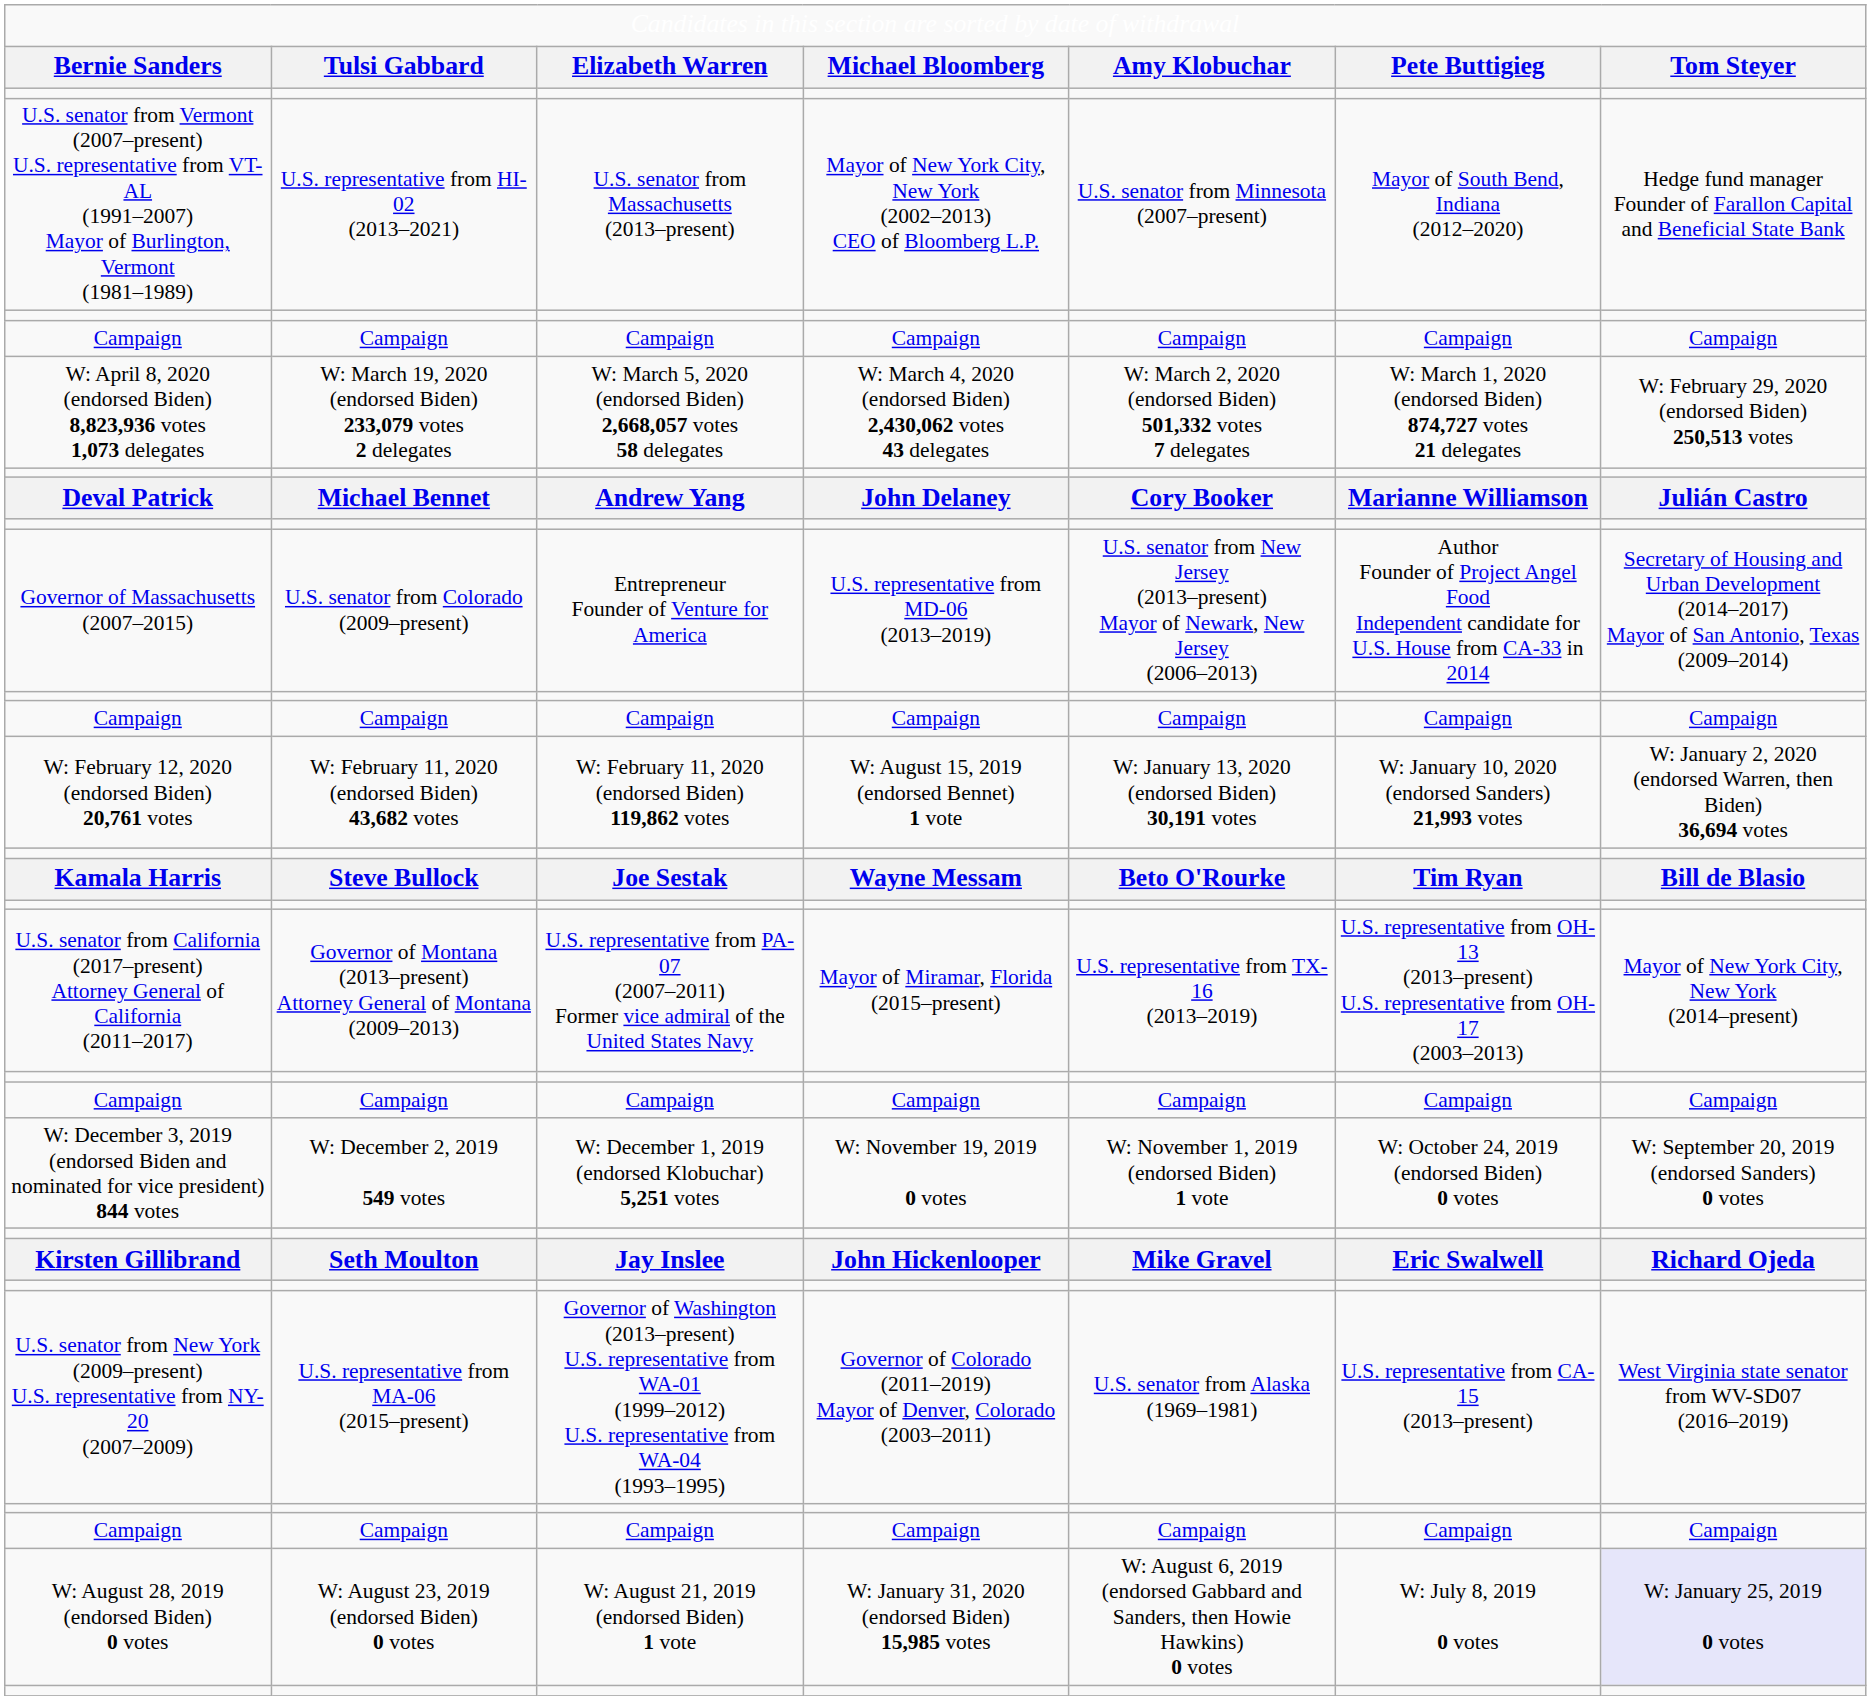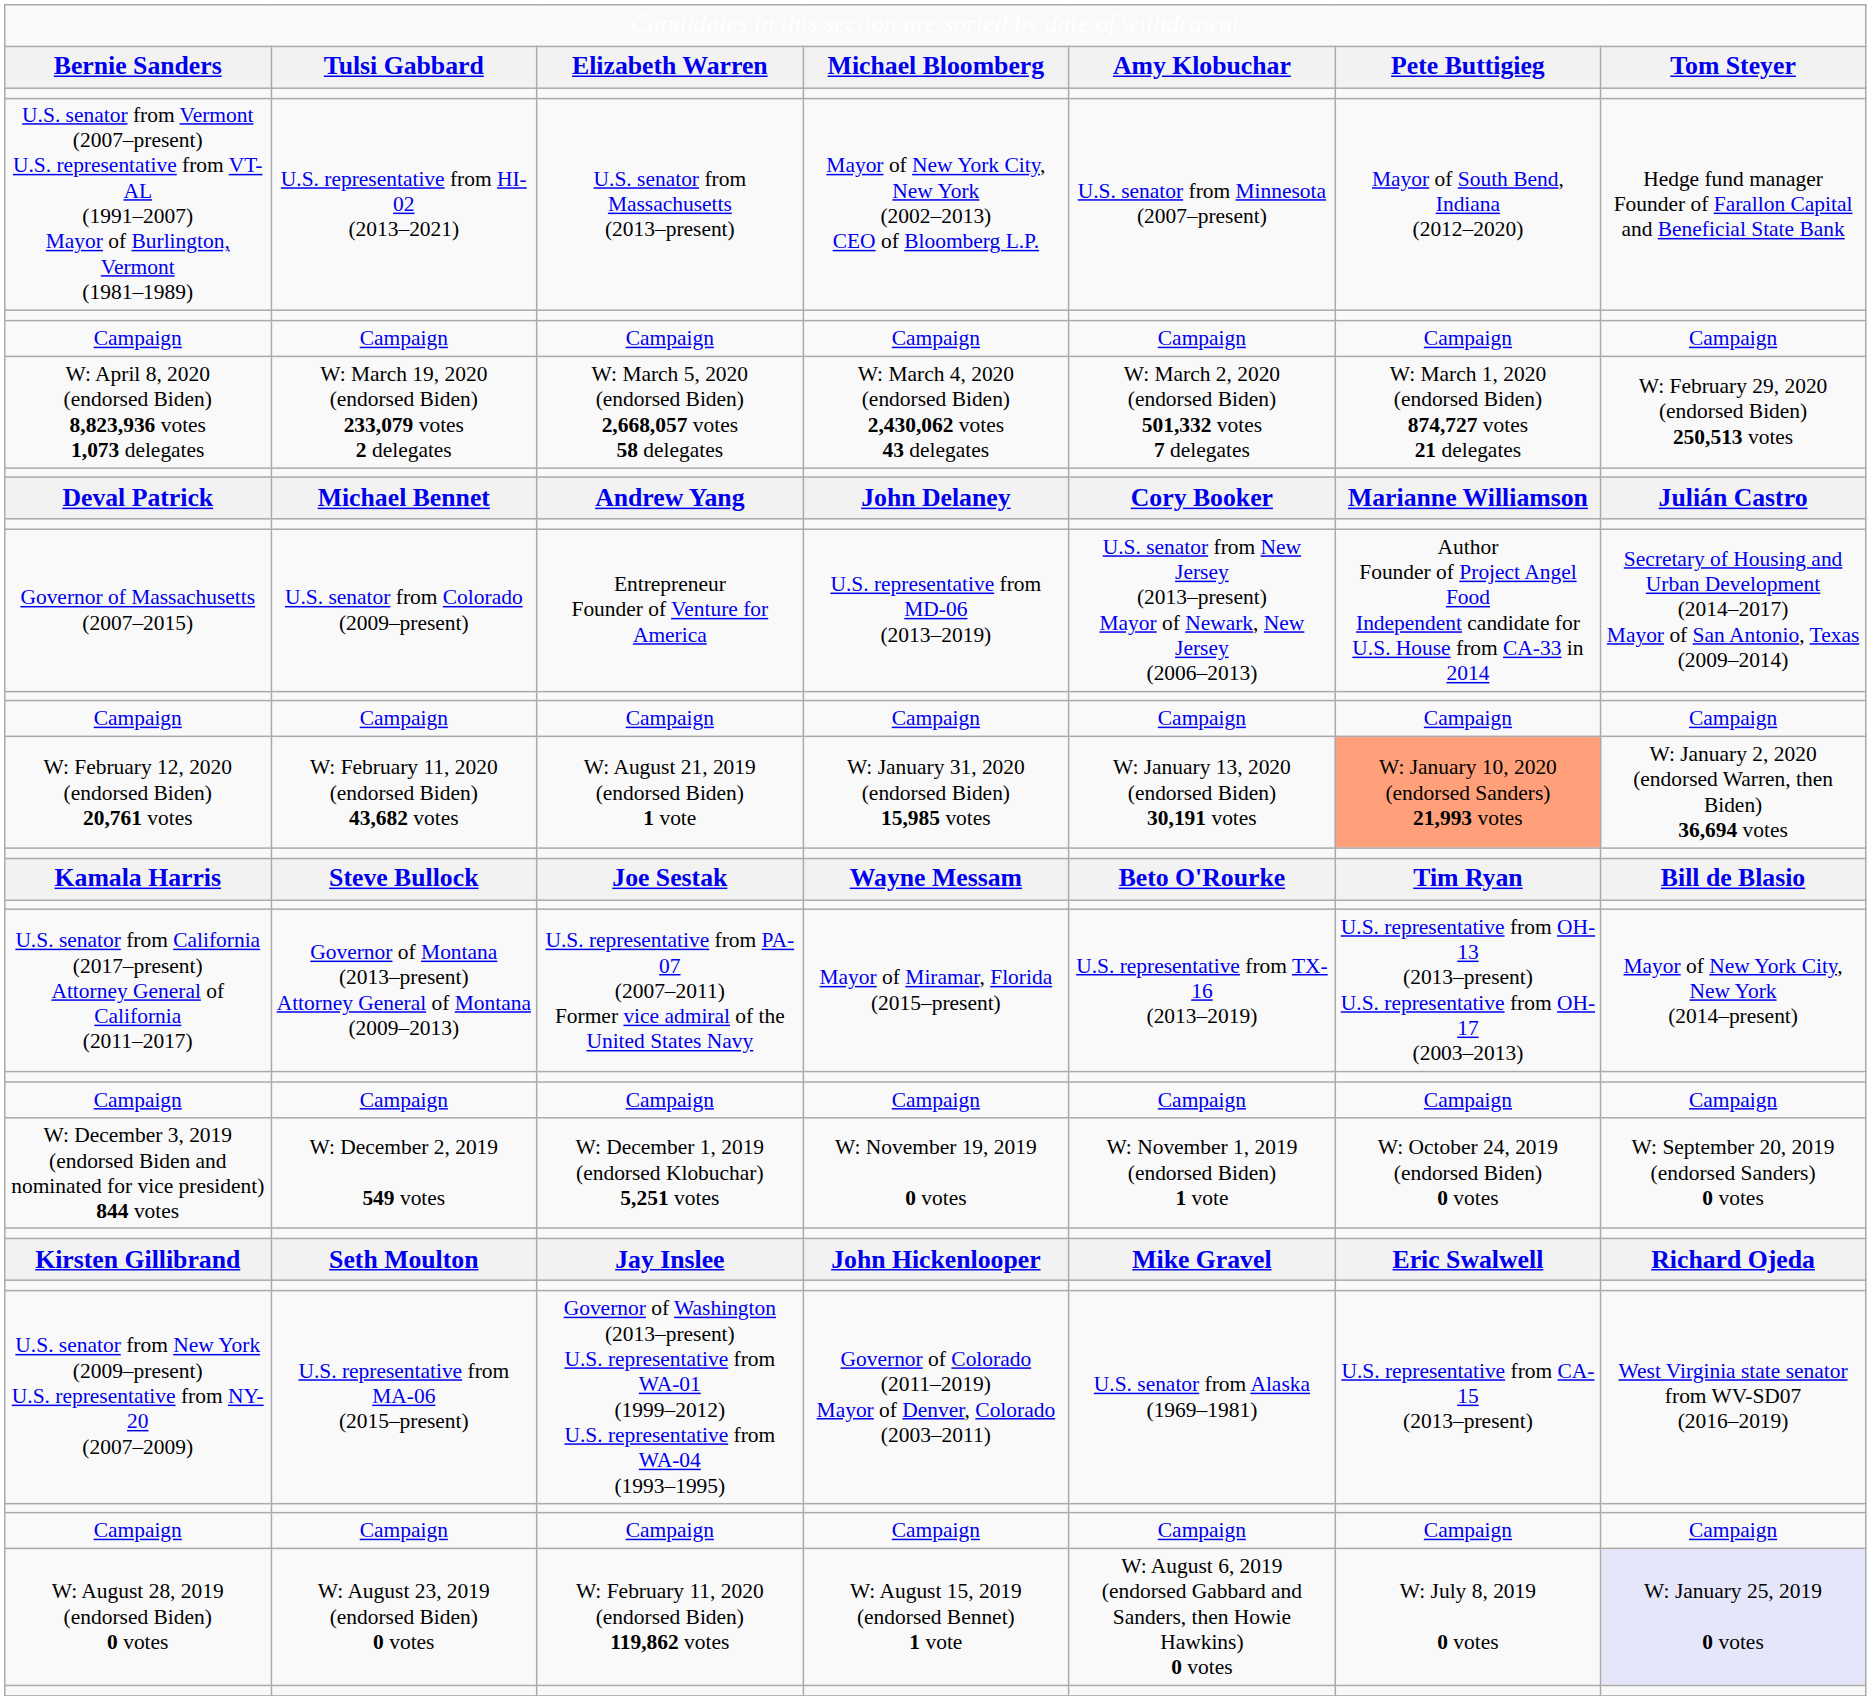(670, 792) W: February 11, 2020 (endorsed Biden) 119,862 votes -> (670, 792) W: August 21, 2019 (endorsed Biden) 1 vote
(936, 792) W: August 15, 2019 (endorsed Bennet) 1 vote -> (936, 792) W: January 31, 2020 (endorsed Biden) 15,985 votes
(1468, 792) no background -> (1468, 792) lightsalmon background
(670, 1616) W: August 21, 2019 (endorsed Biden) 1 vote -> (670, 1616) W: February 11, 2020 (endorsed Biden) 119,862 votes
(936, 1616) W: January 31, 2020 (endorsed Biden) 15,985 votes -> (936, 1616) W: August 15, 2019 (endorsed Bennet) 1 vote
